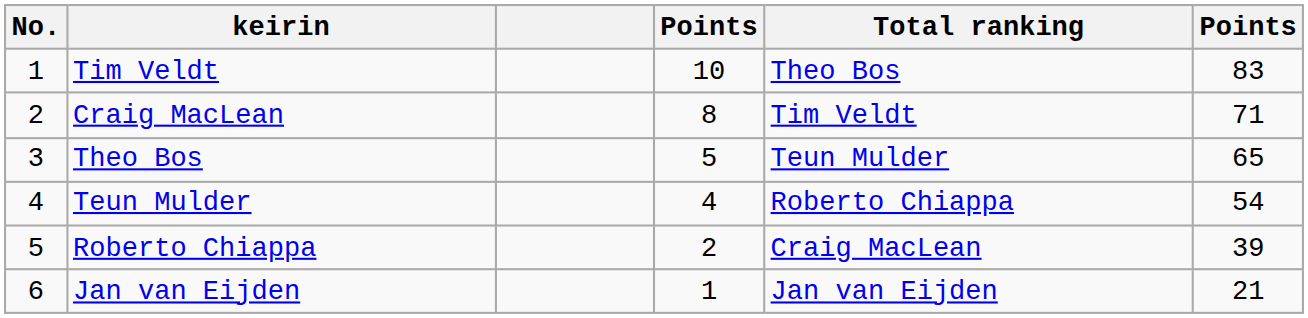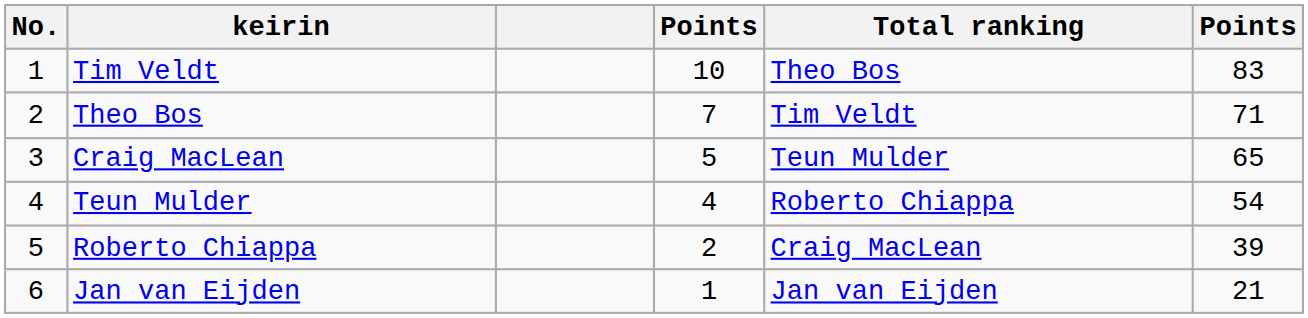(179, 115) Craig MacLean -> (138, 115) Theo Bos
(709, 115) 8 -> (709, 115) 7
(138, 159) Theo Bos -> (179, 159) Craig MacLean
